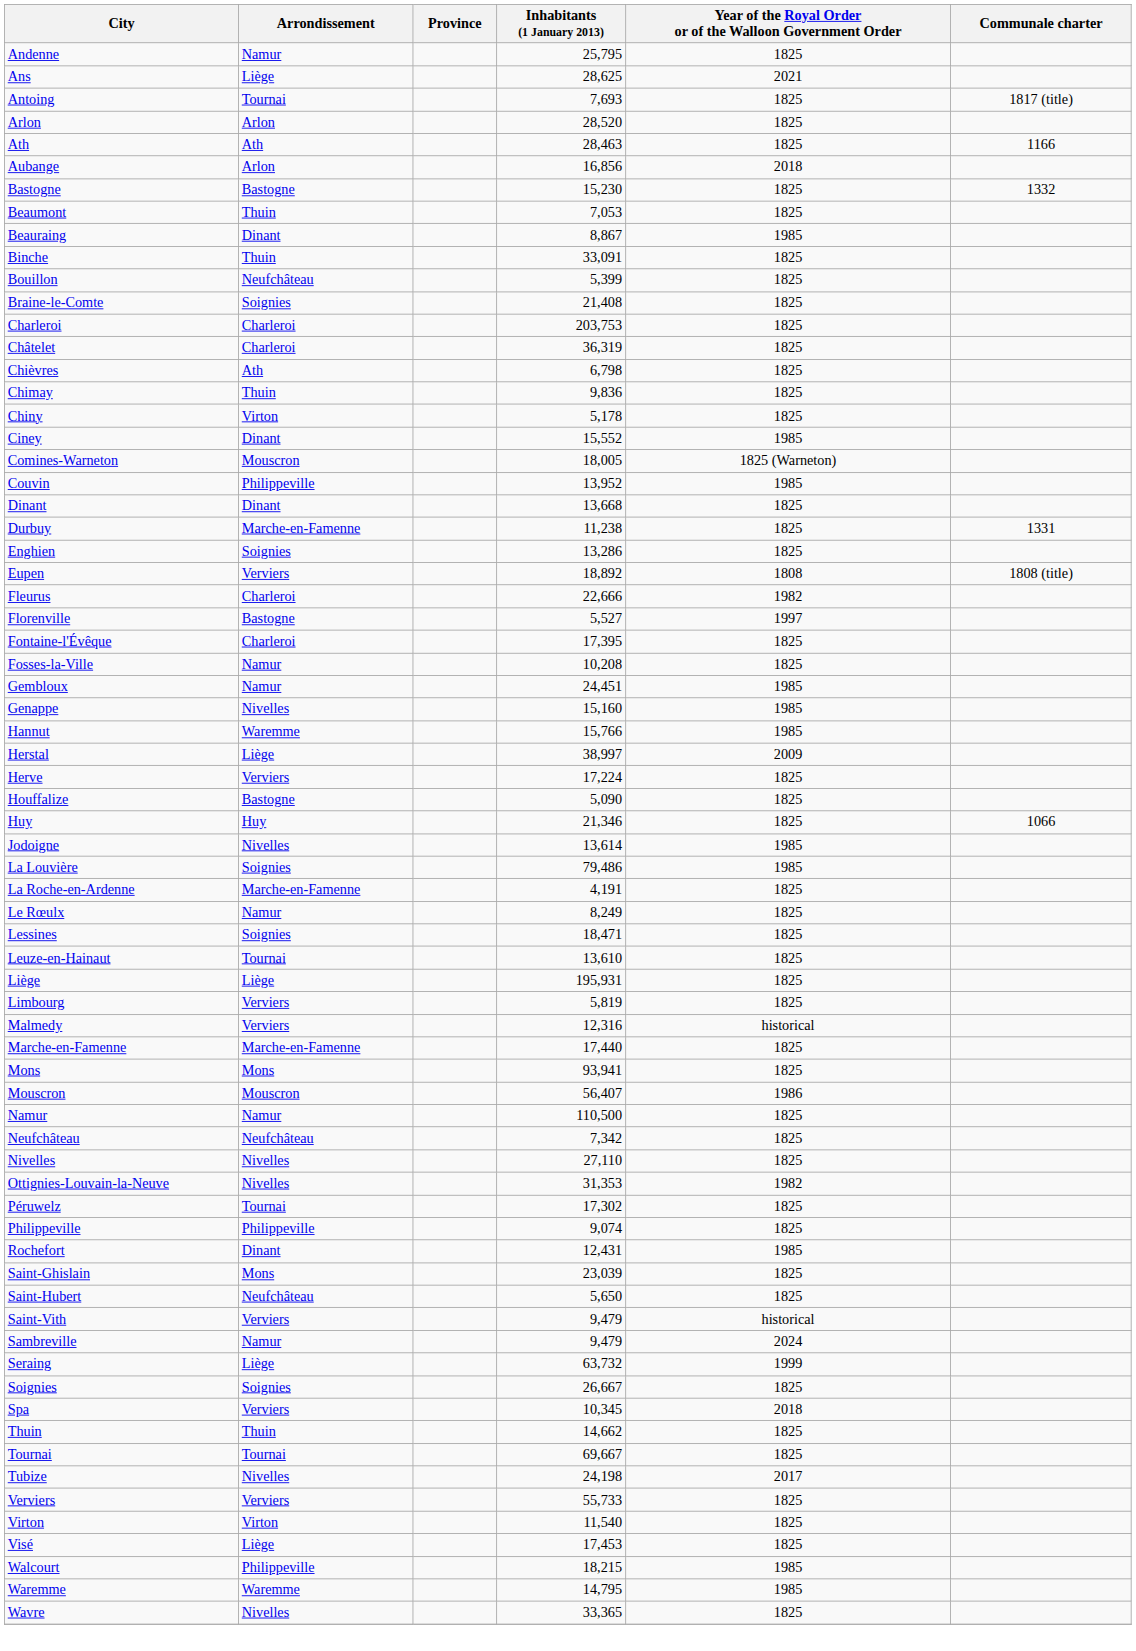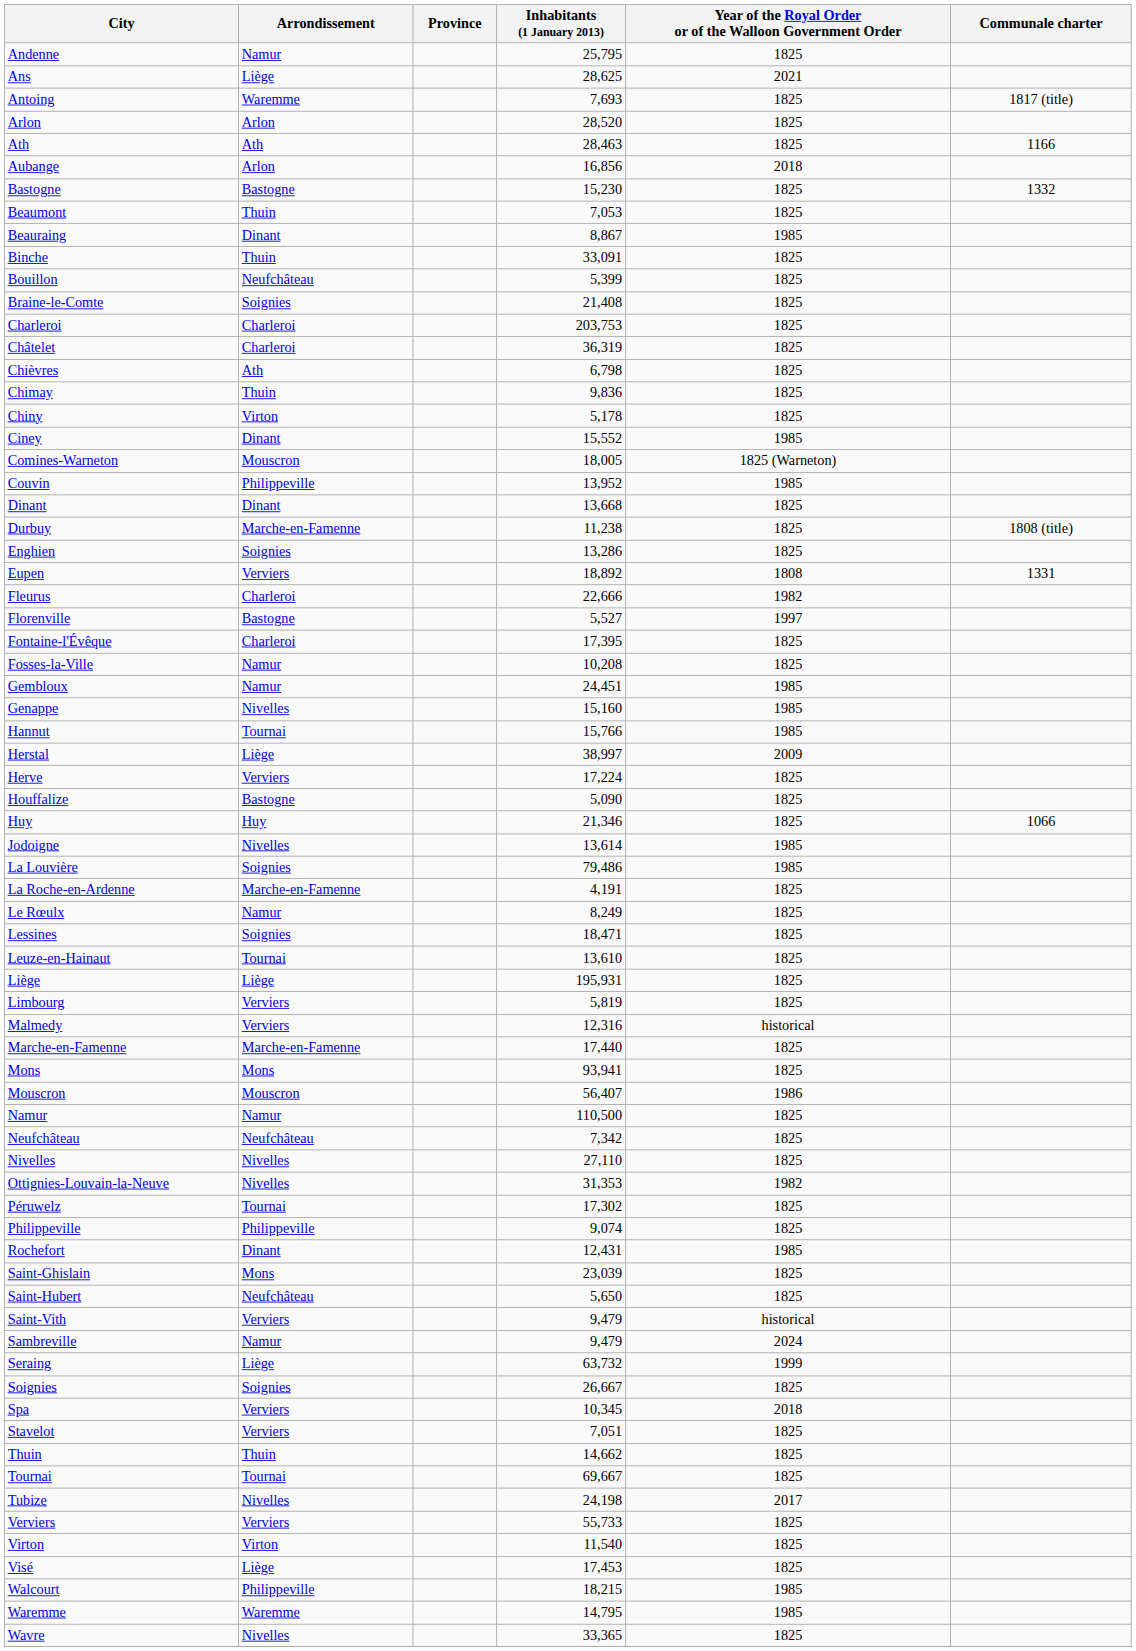(264, 99) Tournai -> (271, 99) Waremme
(1041, 528) 1331 -> (1041, 528) 1808 (title)
(1041, 573) 1808 (title) -> (1041, 573) 1331
(271, 731) Waremme -> (264, 731) Tournai
+ row: (31, 1432)
